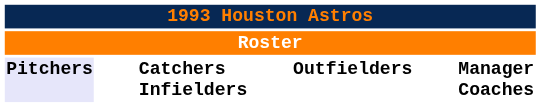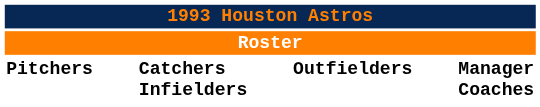(50, 69) lavender background -> (50, 69) no background
